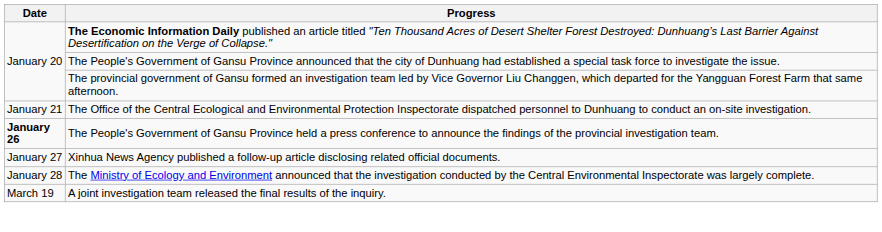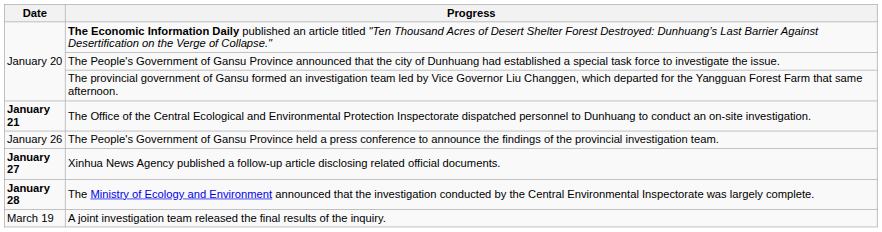(35, 109) normal -> (28, 115) bold
(28, 133) bold -> (35, 139) normal
(35, 157) normal -> (28, 164) bold
(35, 175) normal -> (28, 194) bold
